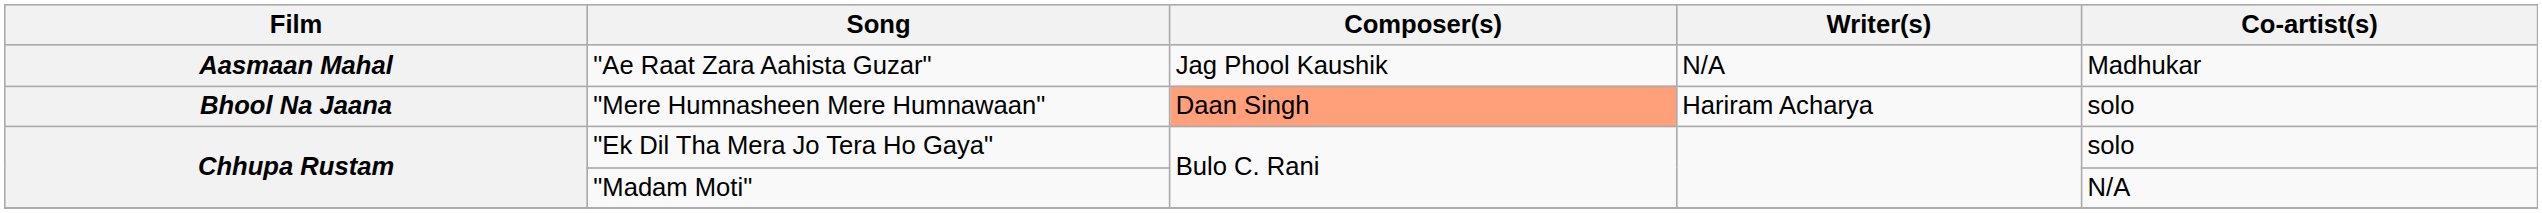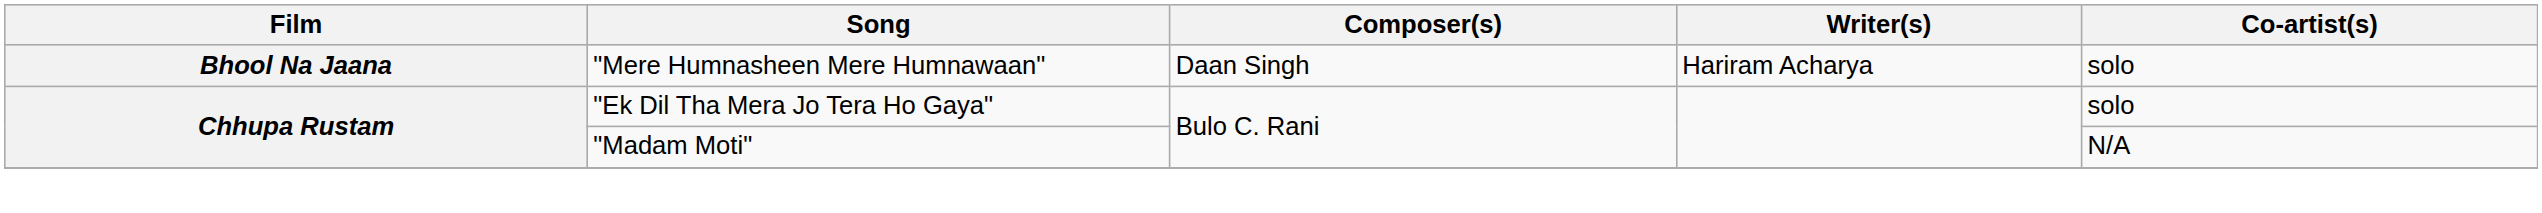- row: (762, 65)
(1243, 106) lightsalmon background -> (1243, 65) no background
